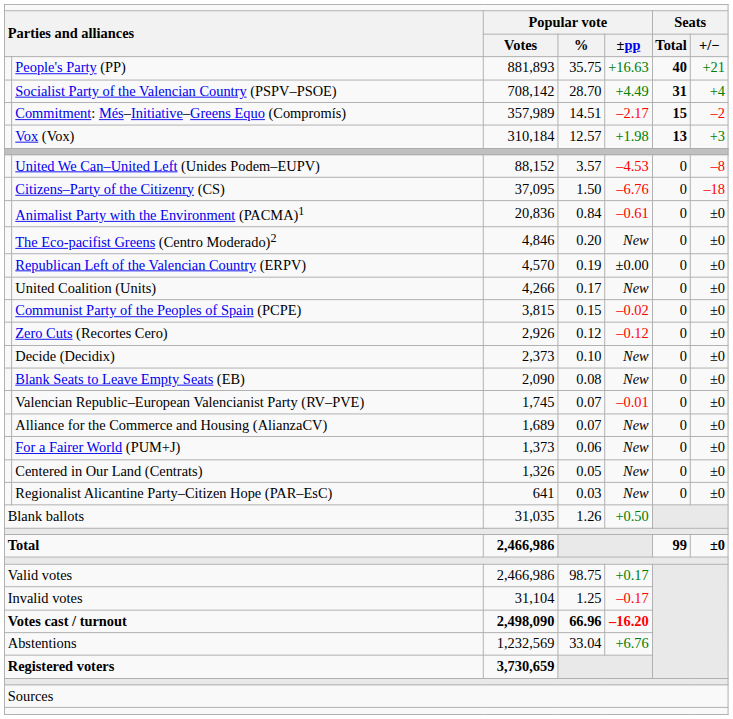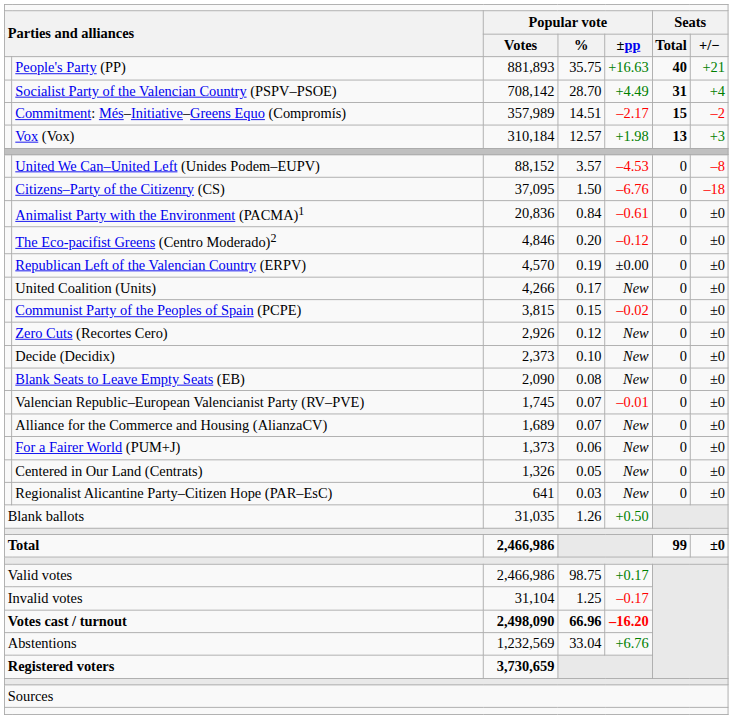(636, 240) New -> (633, 240) –0.12
(633, 333) –0.12 -> (636, 333) New
